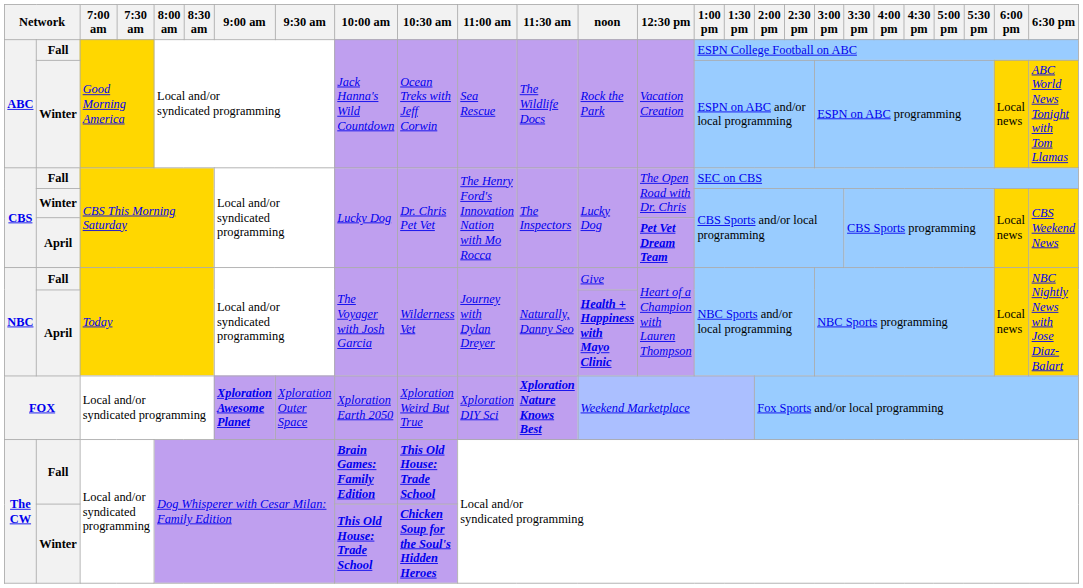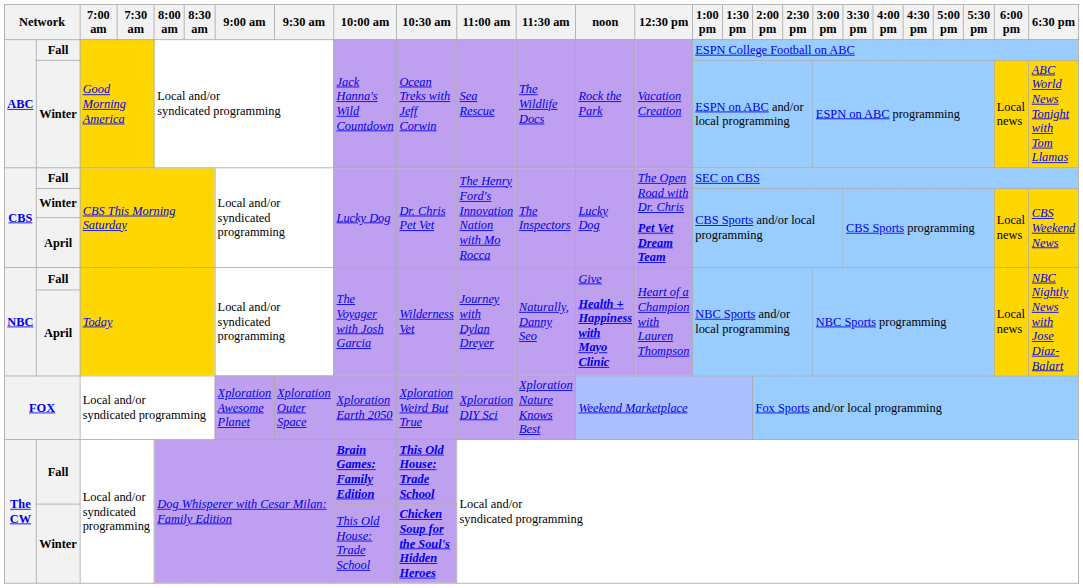(244, 408) bold -> (244, 408) normal
(547, 408) bold -> (546, 408) normal
(359, 544) bold -> (358, 544) normal
